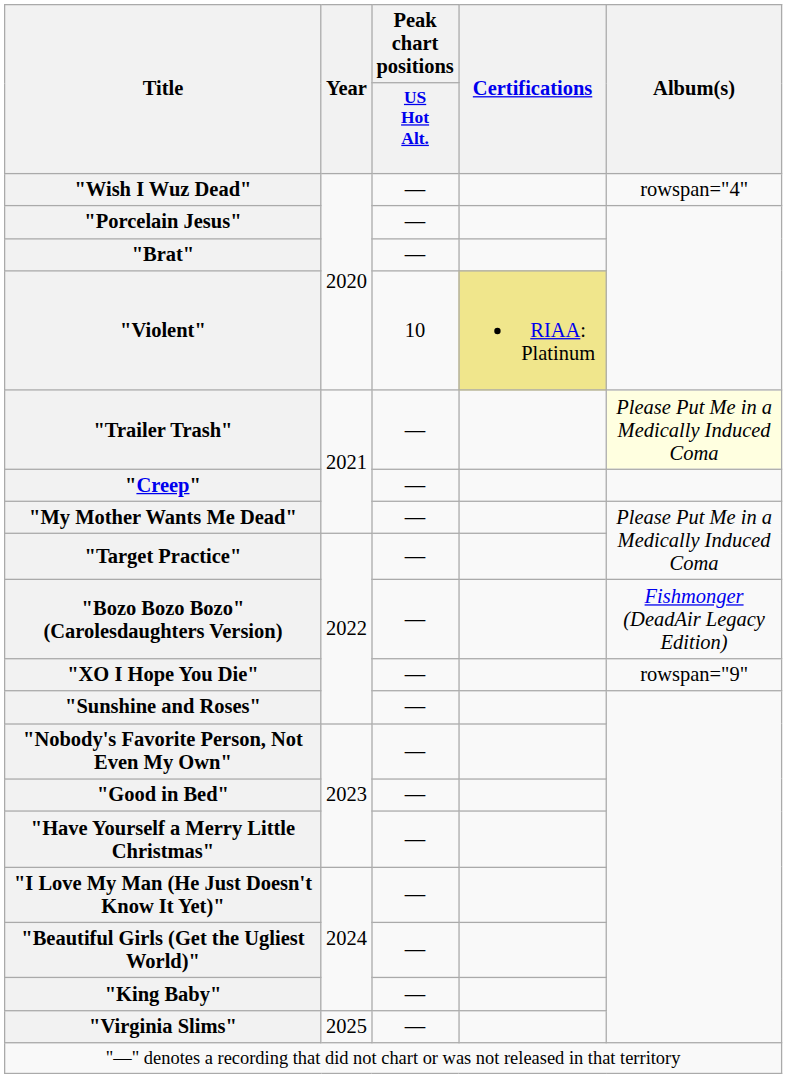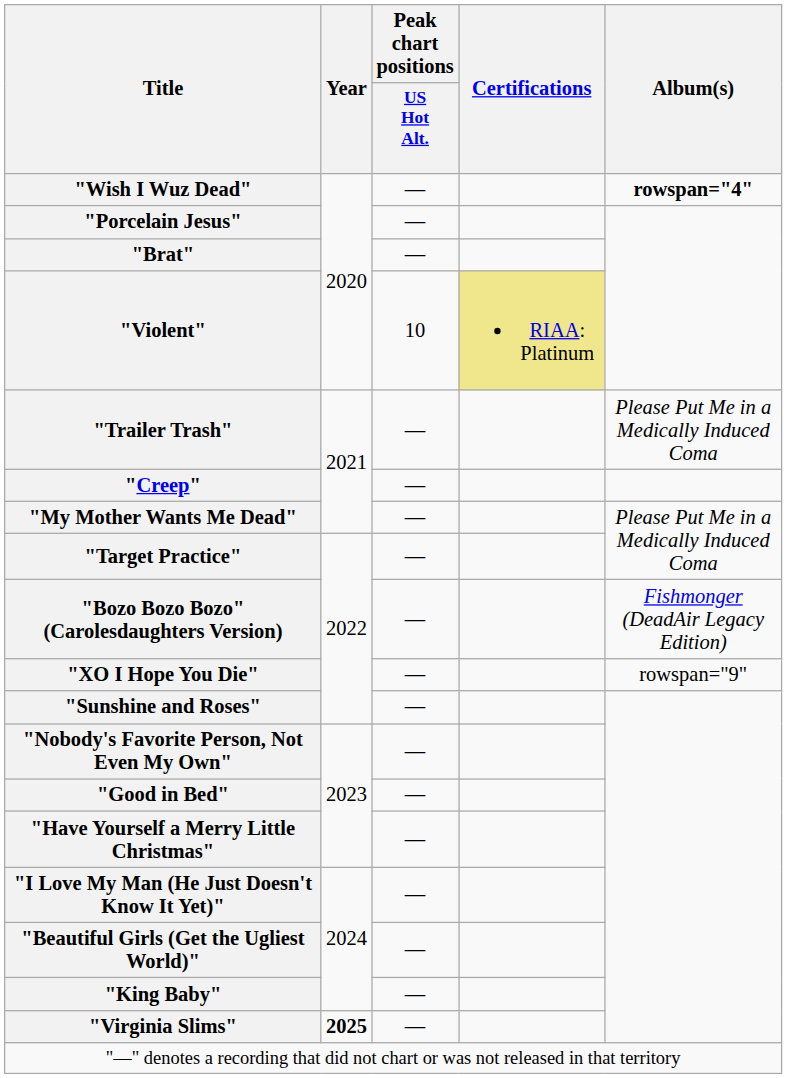(694, 189) normal -> (693, 189) bold
(694, 429) lightyellow background -> (693, 429) no background
(346, 1026) normal -> (346, 1026) bold
